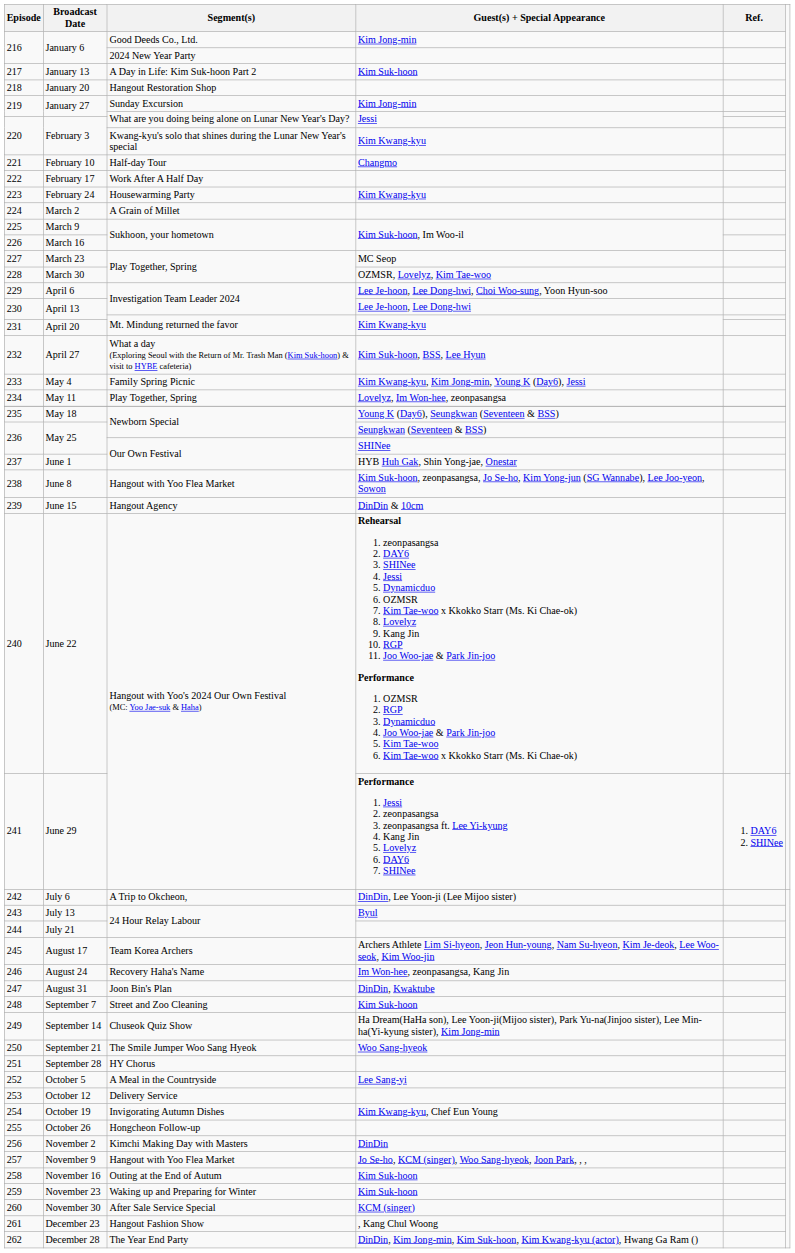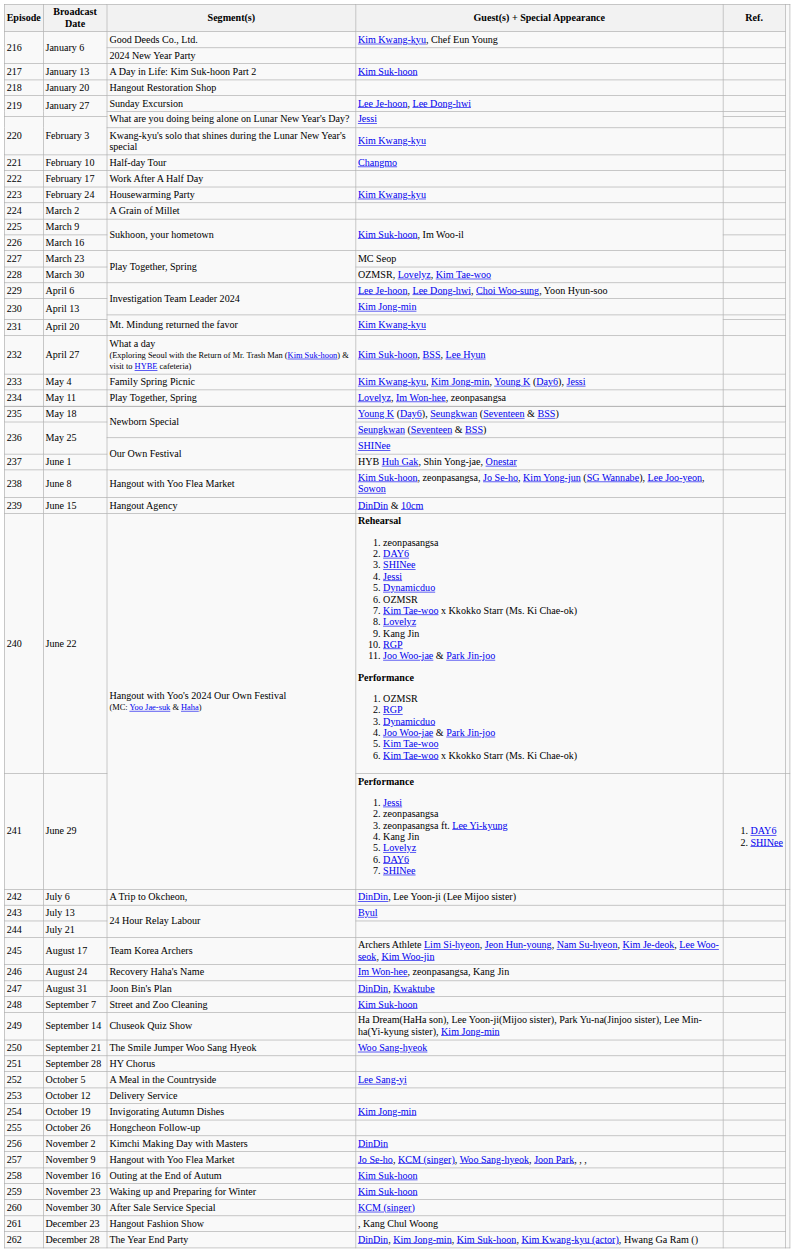(387, 39) Kim Jong-min -> (428, 39) Kim Kwang-kyu, Chef Eun Young
(387, 103) Kim Jong-min -> (414, 103) Lee Je-hoon, Lee Dong-hwi
(414, 306) Lee Je-hoon, Lee Dong-hwi -> (387, 306) Kim Jong-min
(428, 1111) Kim Kwang-kyu, Chef Eun Young -> (387, 1111) Kim Jong-min
